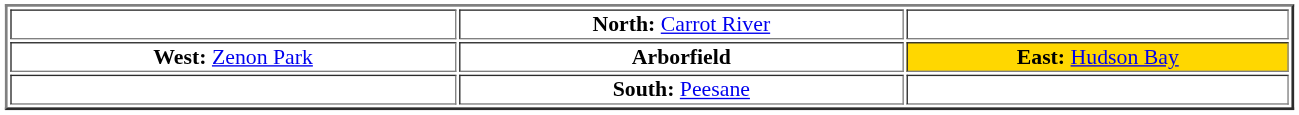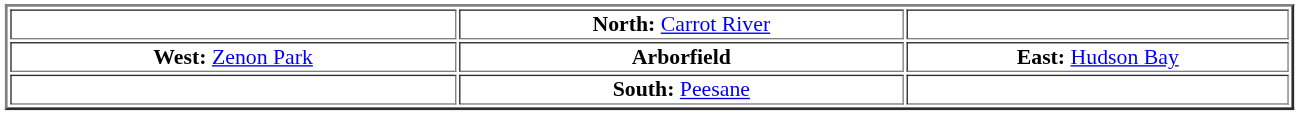(1098, 56) gold background -> (1098, 56) no background
